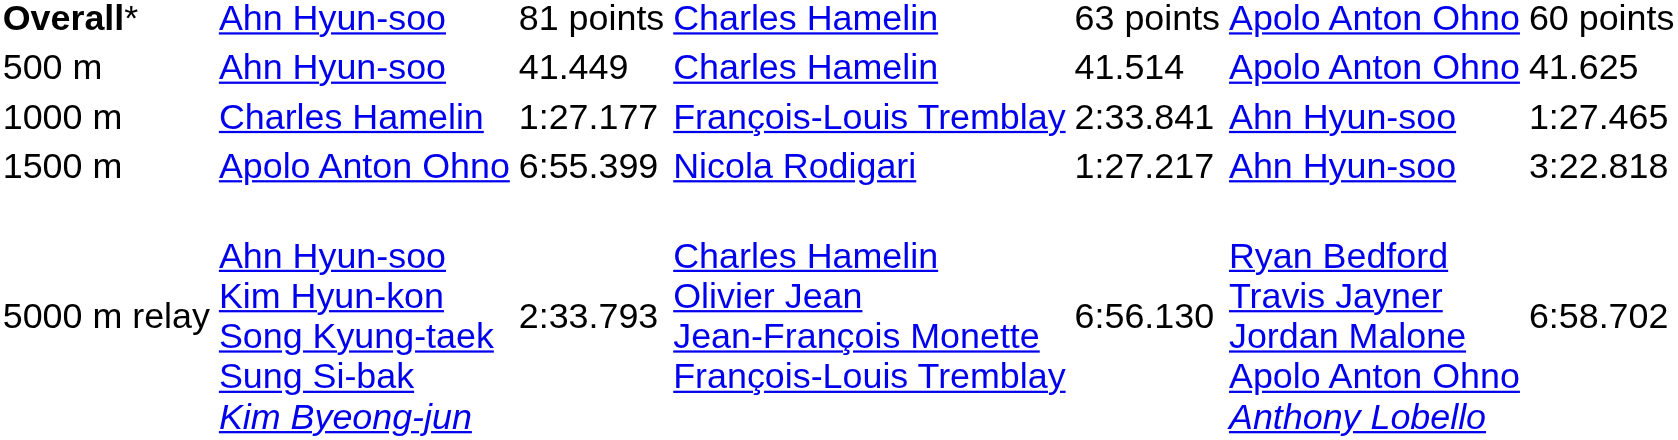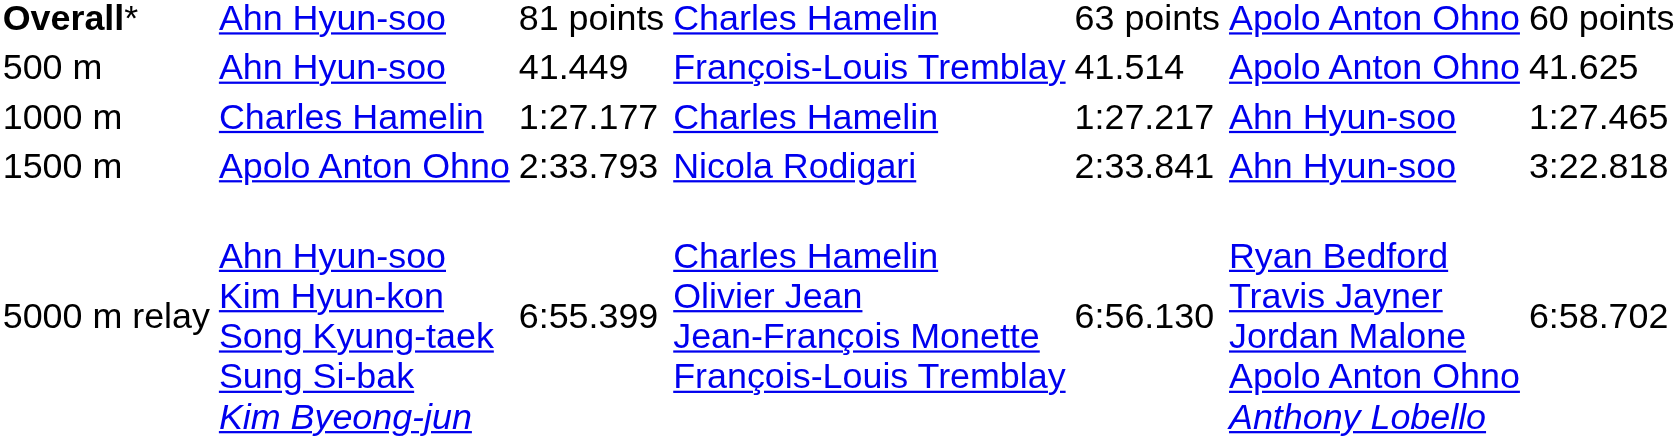(806, 67) Charles Hamelin -> (869, 67) François-Louis Tremblay
(869, 116) François-Louis Tremblay -> (806, 116) Charles Hamelin
(1144, 116) 2:33.841 -> (1144, 116) 1:27.217
(589, 166) 6:55.399 -> (589, 166) 2:33.793
(1144, 166) 1:27.217 -> (1144, 166) 2:33.841
(589, 316) 2:33.793 -> (589, 316) 6:55.399
